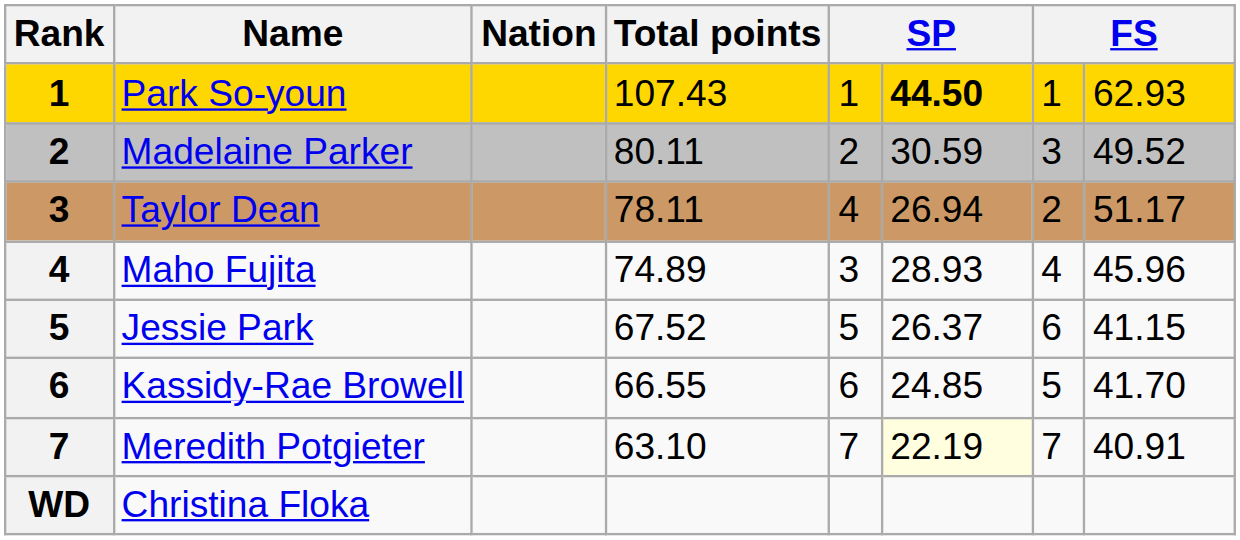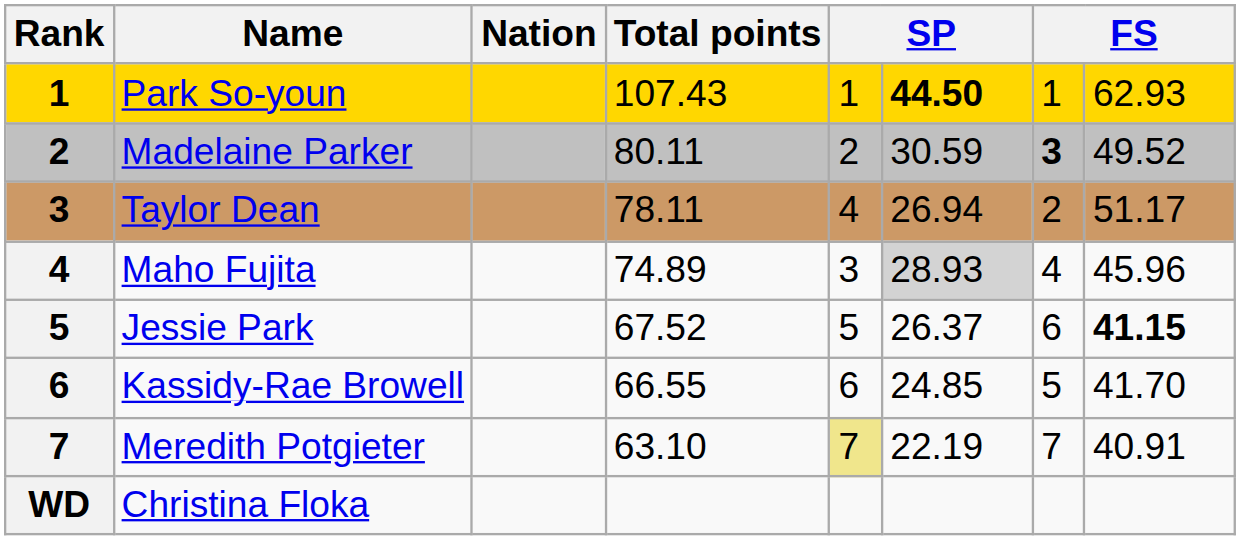(1051, 151) normal -> (1051, 151) bold
(937, 269) no background -> (937, 269) lightgrey background
(1139, 328) normal -> (1139, 328) bold
(849, 446) no background -> (849, 446) khaki background
(937, 446) lightyellow background -> (937, 446) no background
